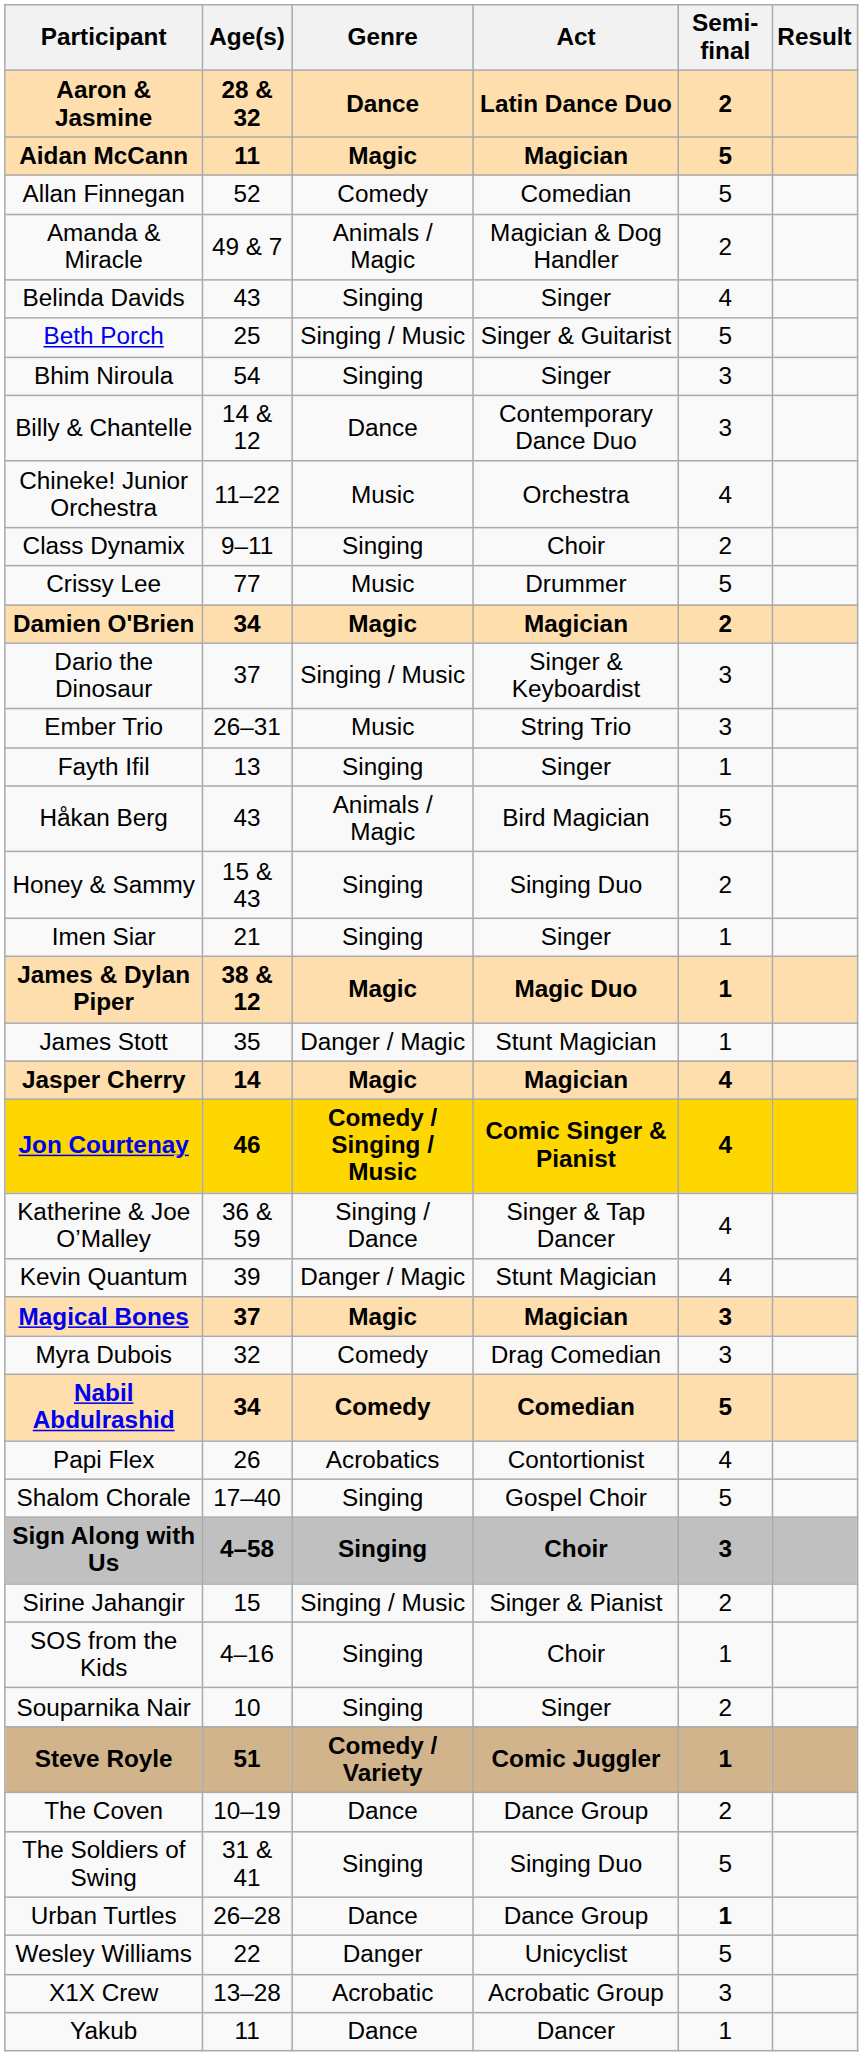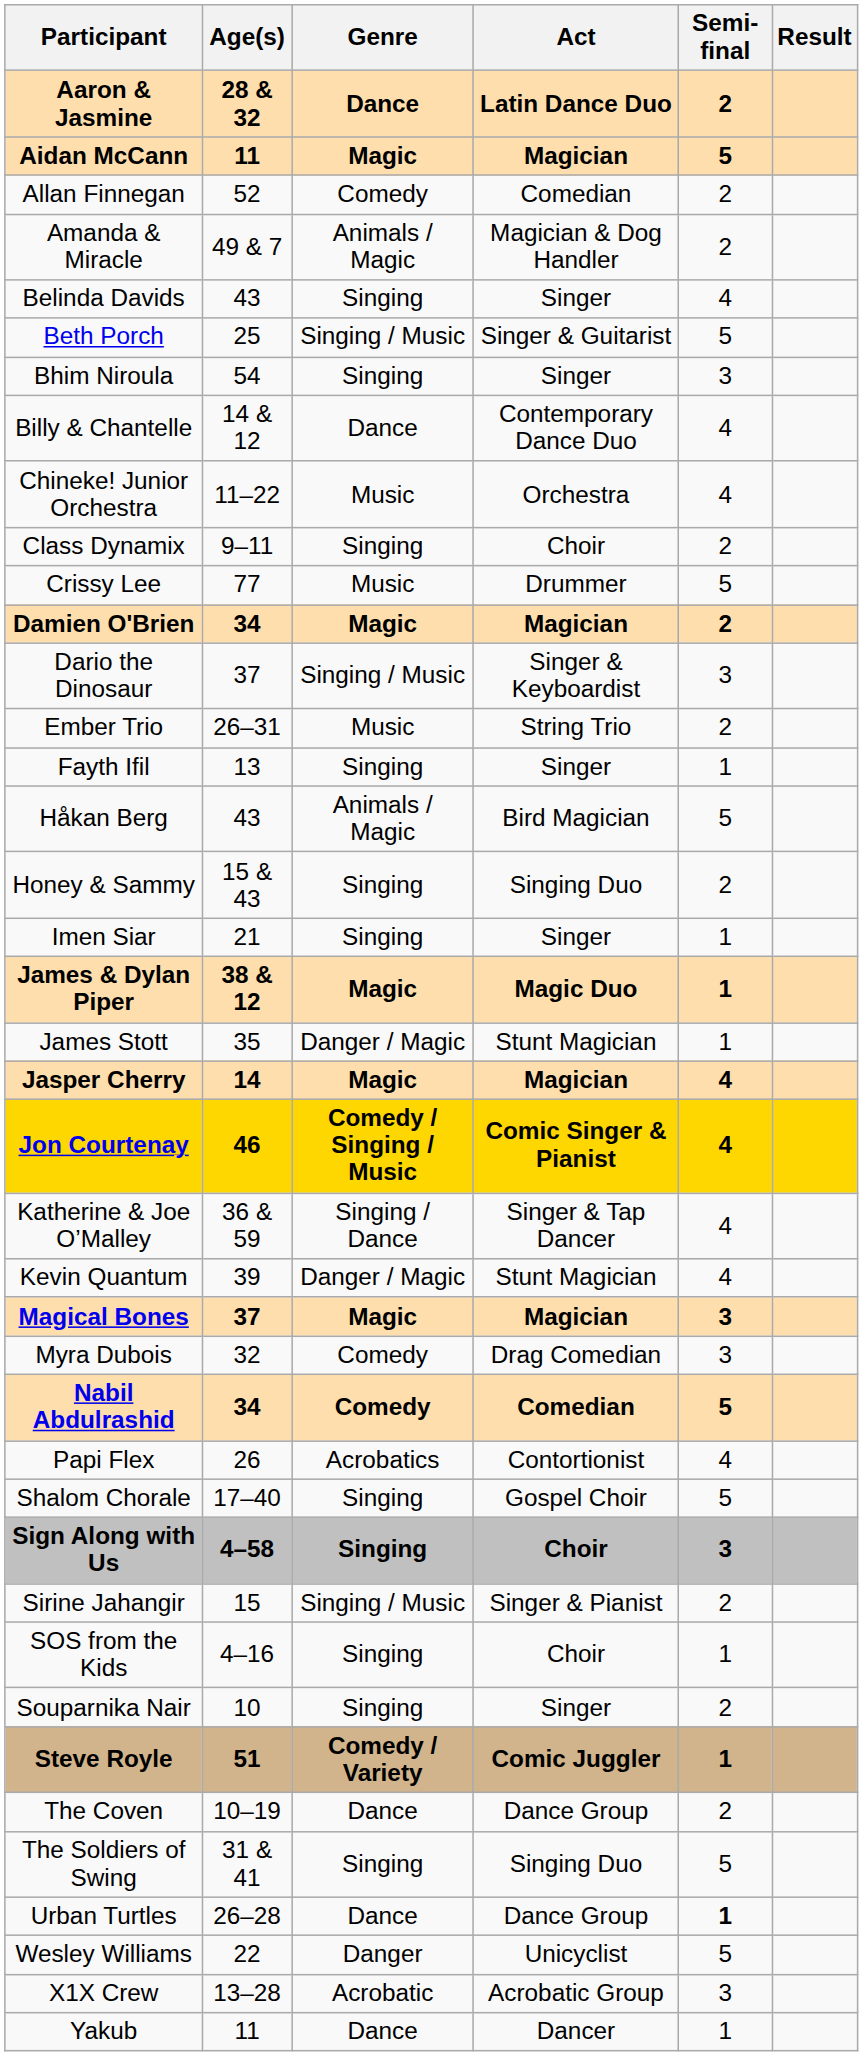(725, 194) 5 -> (725, 194) 2
(725, 428) 3 -> (725, 428) 4
(725, 727) 3 -> (725, 727) 2
